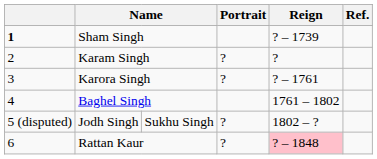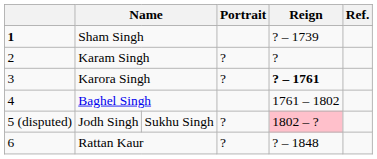(295, 79) normal -> (296, 79) bold
(295, 121) no background -> (295, 121) pink background
(295, 143) pink background -> (295, 143) no background
